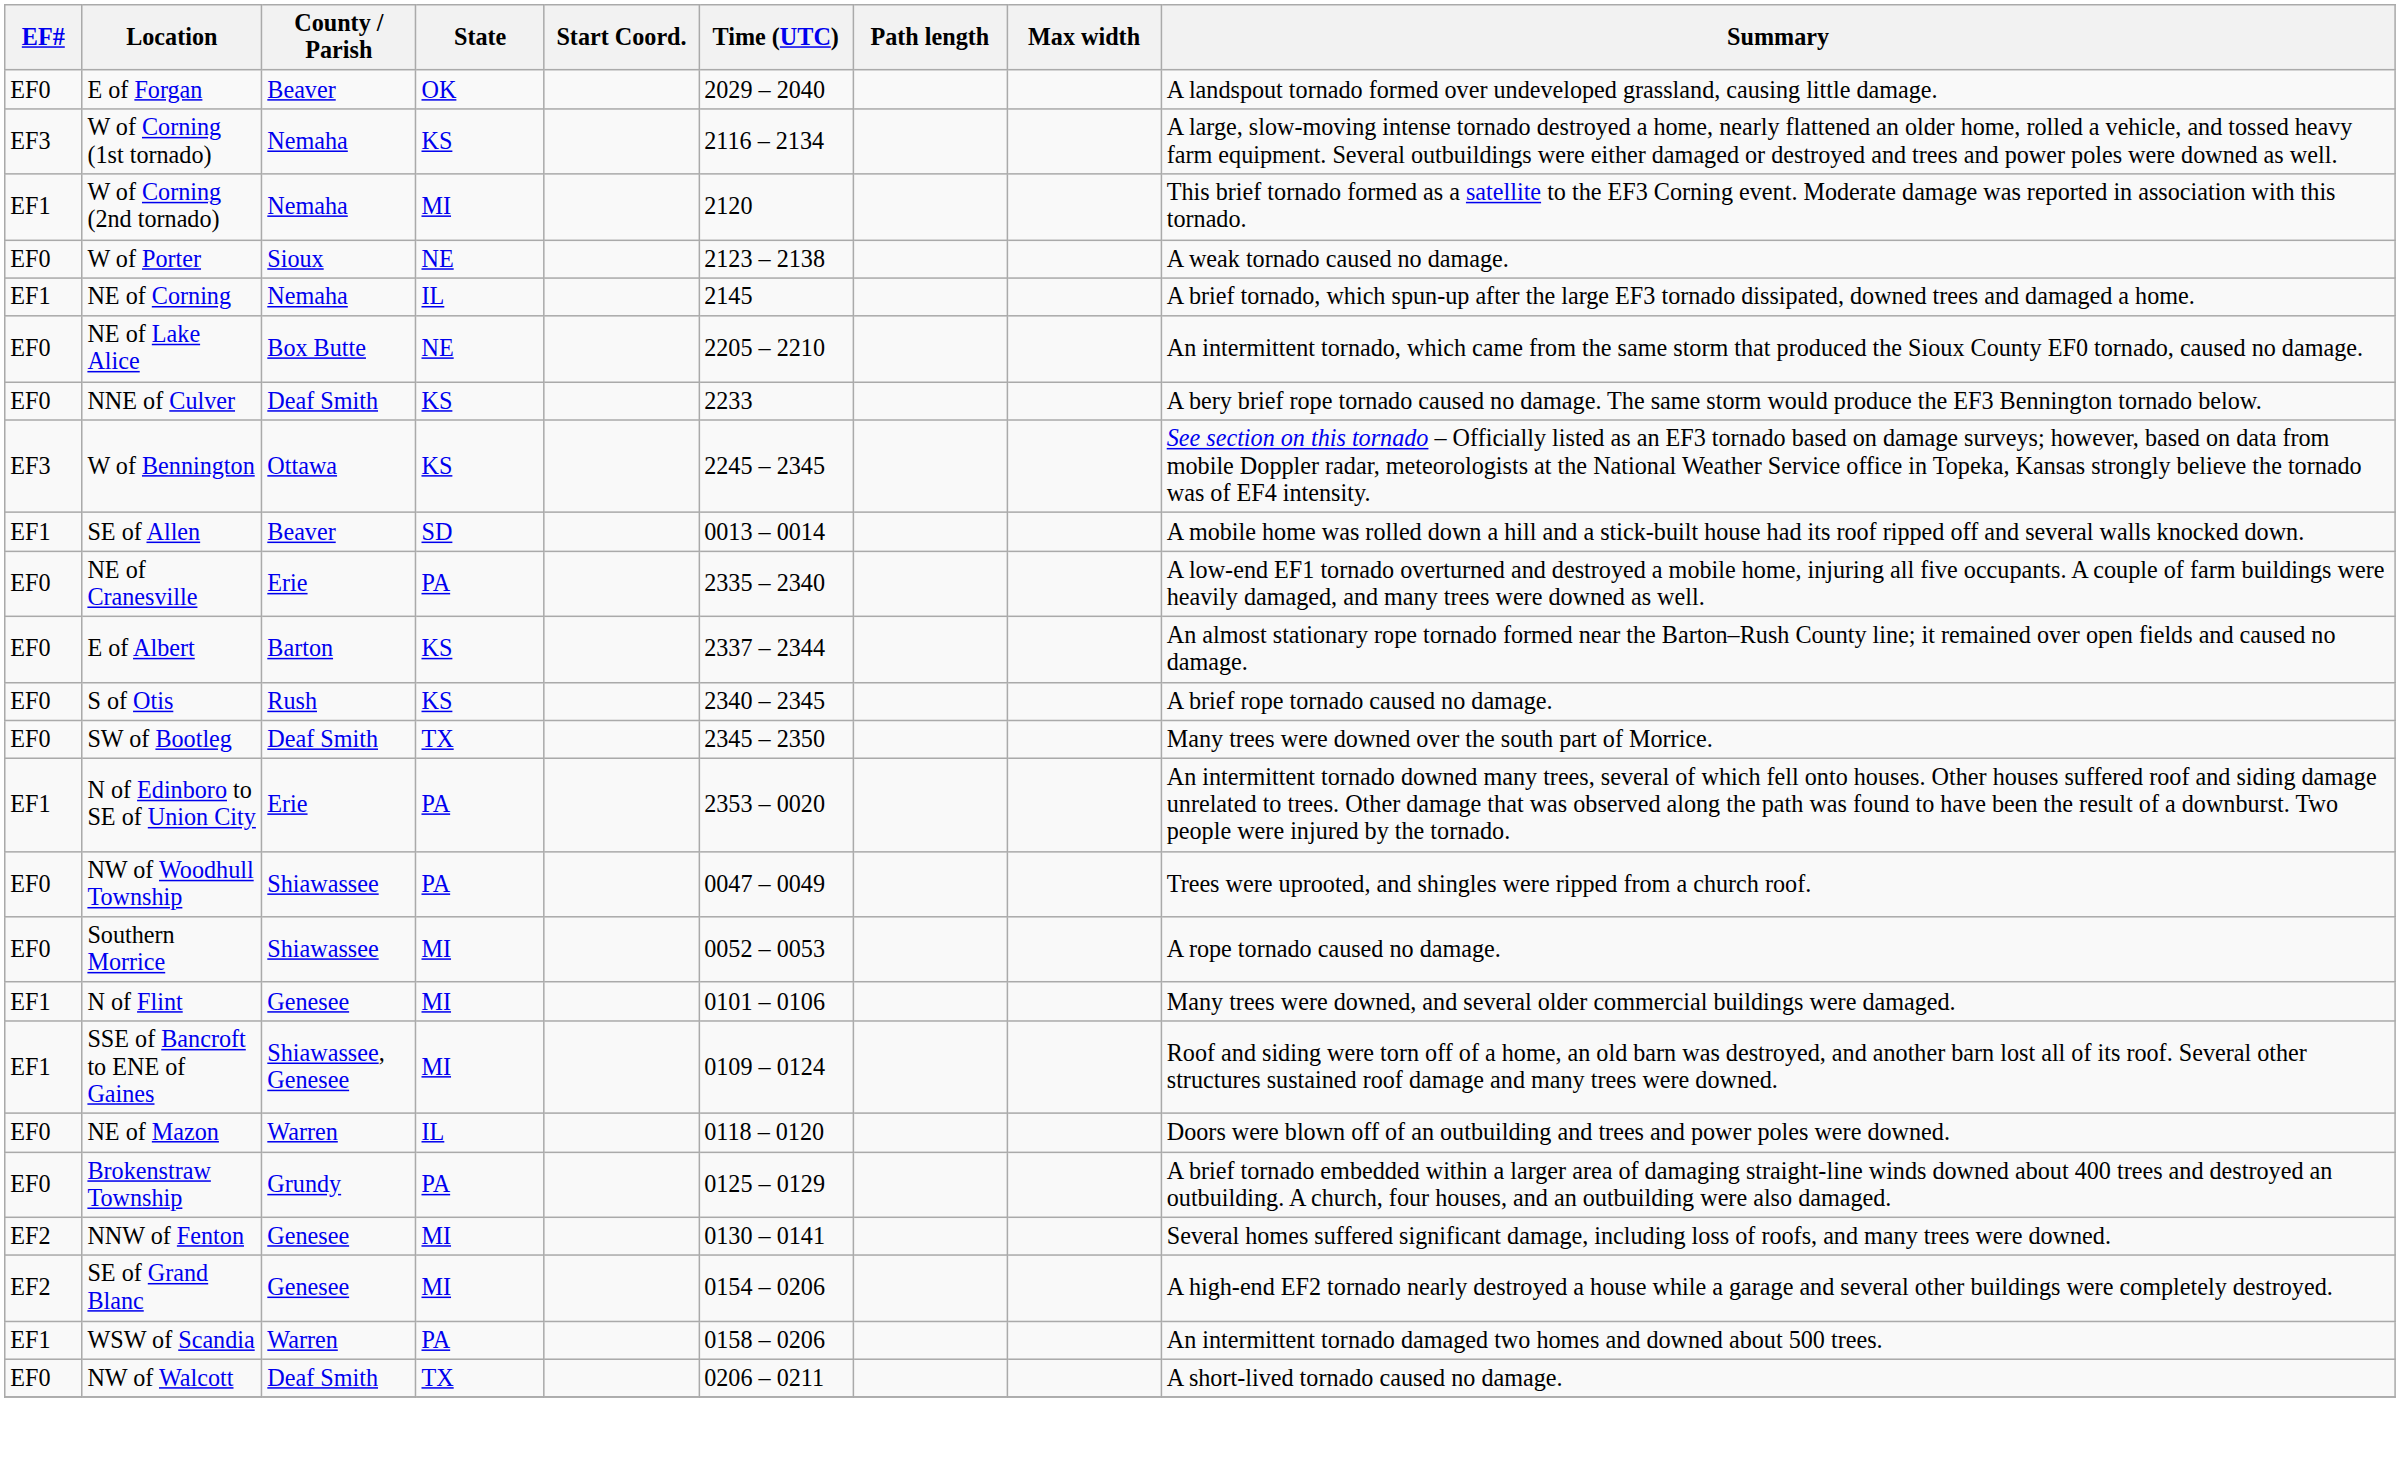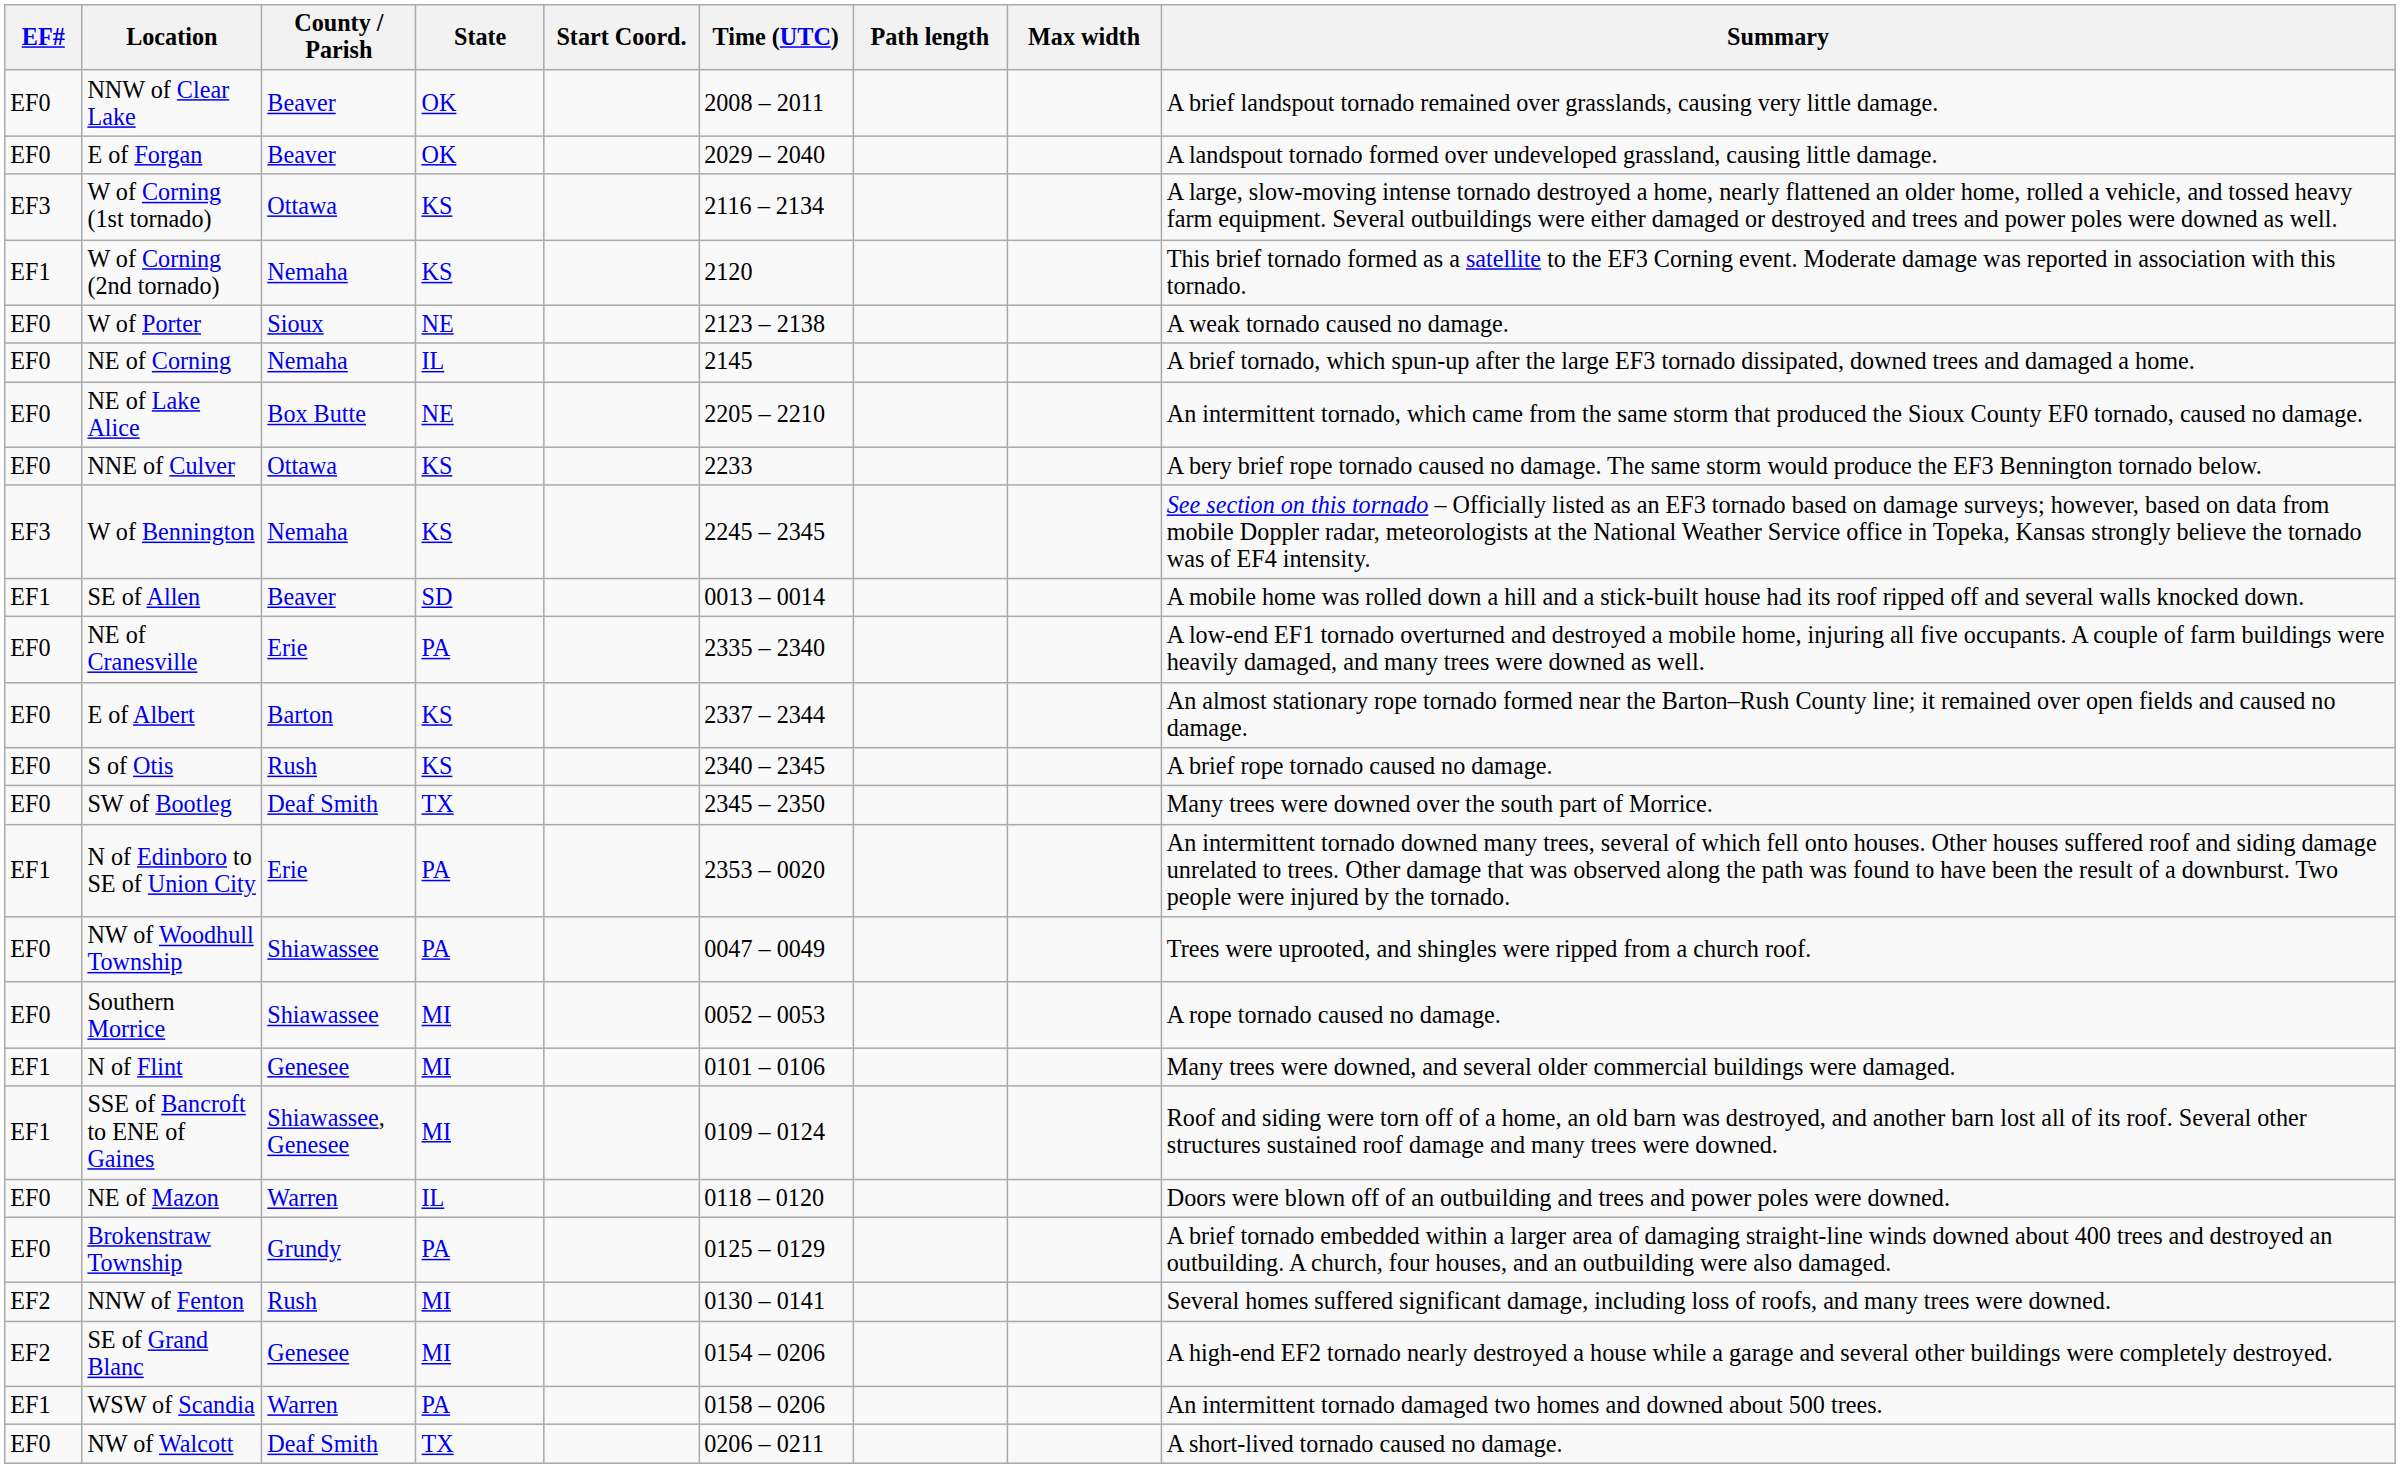+ row: (158, 102)
(308, 141) Nemaha -> (302, 206) Ottawa
(436, 206) MI -> (437, 272) KS
(30, 296) EF1 -> (30, 362) EF0
(323, 400) Deaf Smith -> (302, 466) Ottawa
(302, 466) Ottawa -> (308, 531) Nemaha
(308, 1235) Genesee -> (292, 1301) Rush
